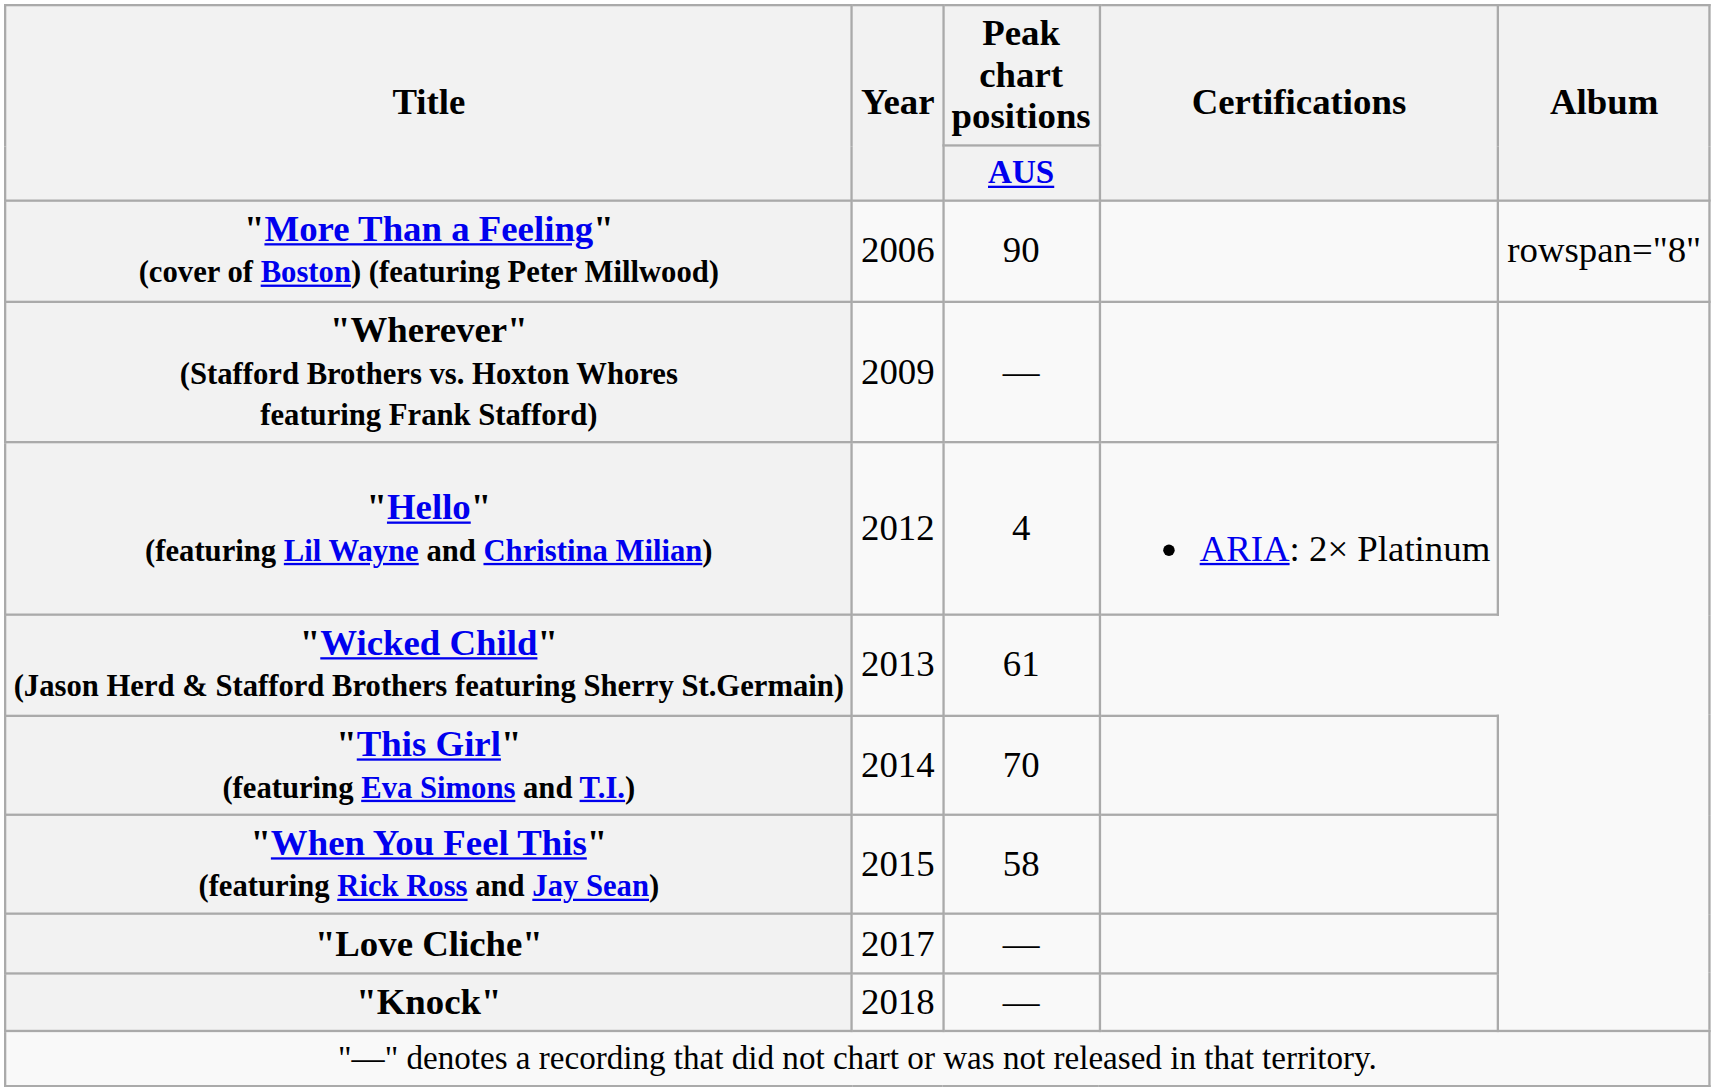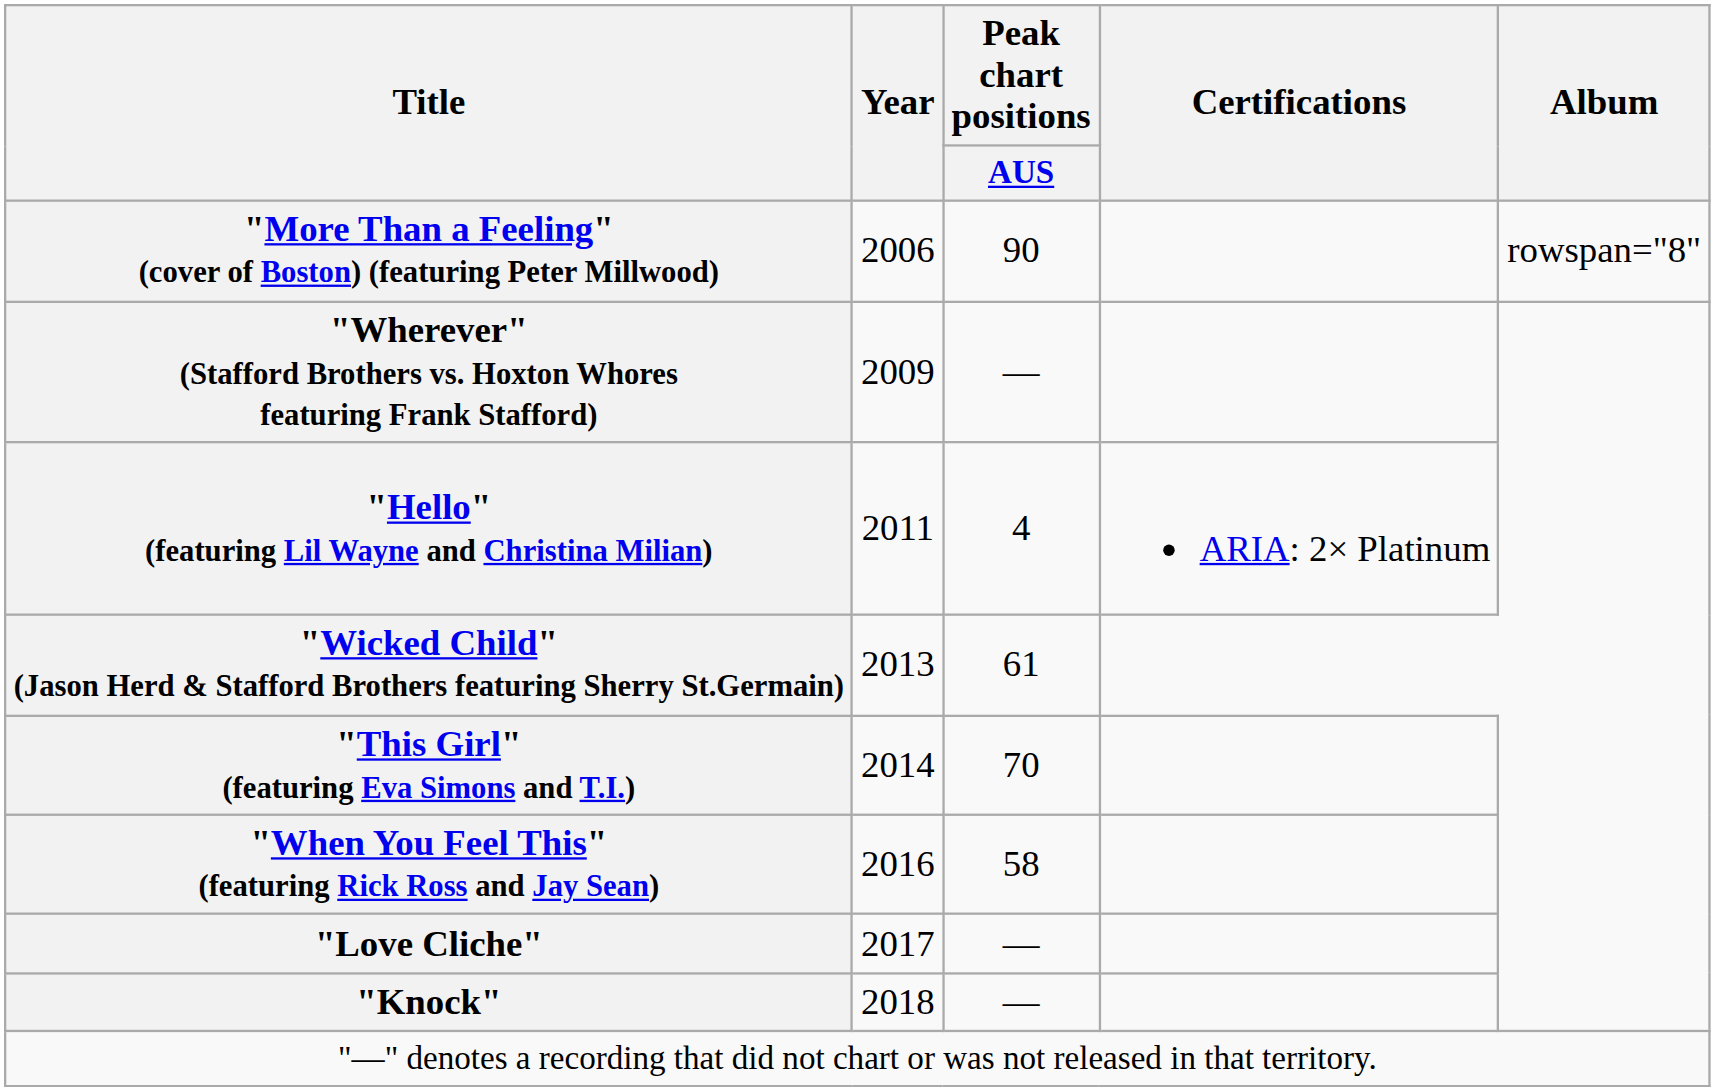(898, 527) 2012 -> (898, 527) 2011
(898, 863) 2015 -> (898, 863) 2016
